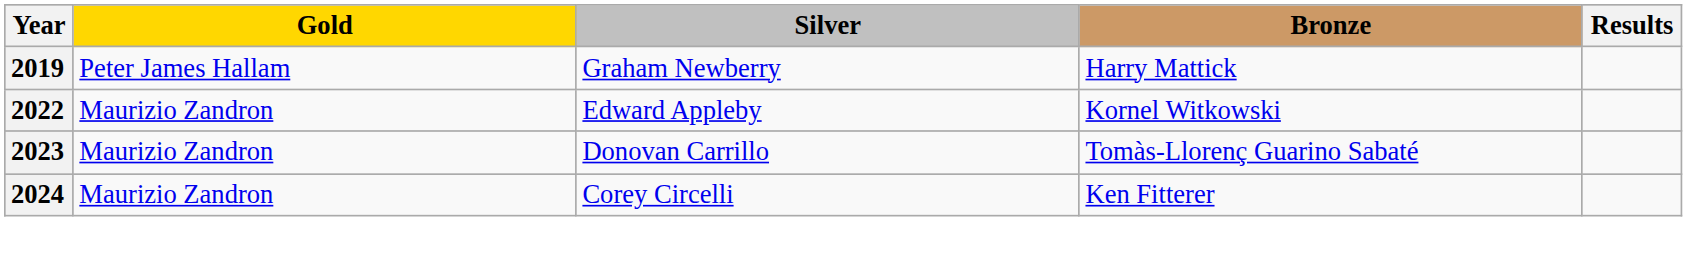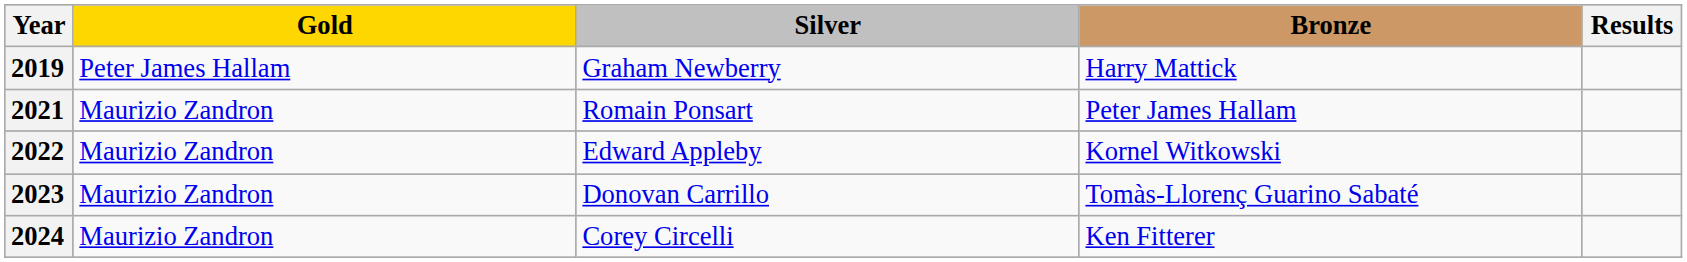+ row: (38, 109)
